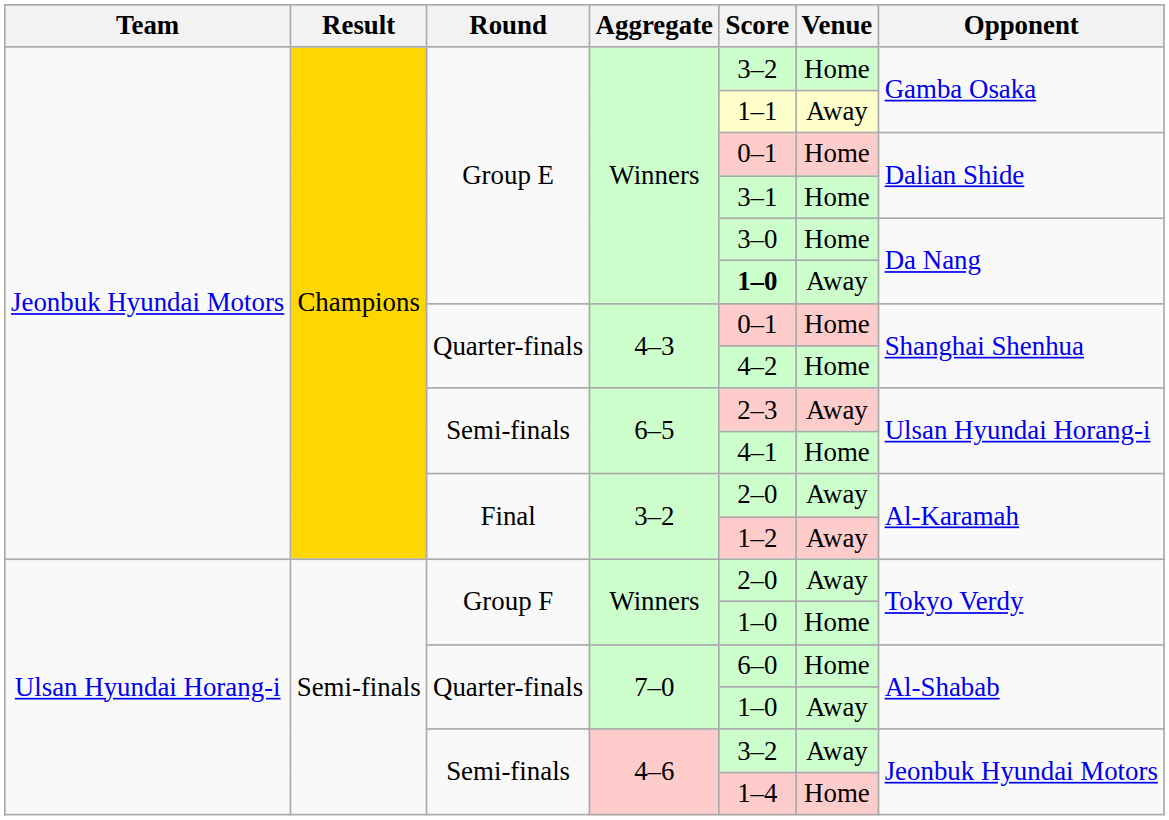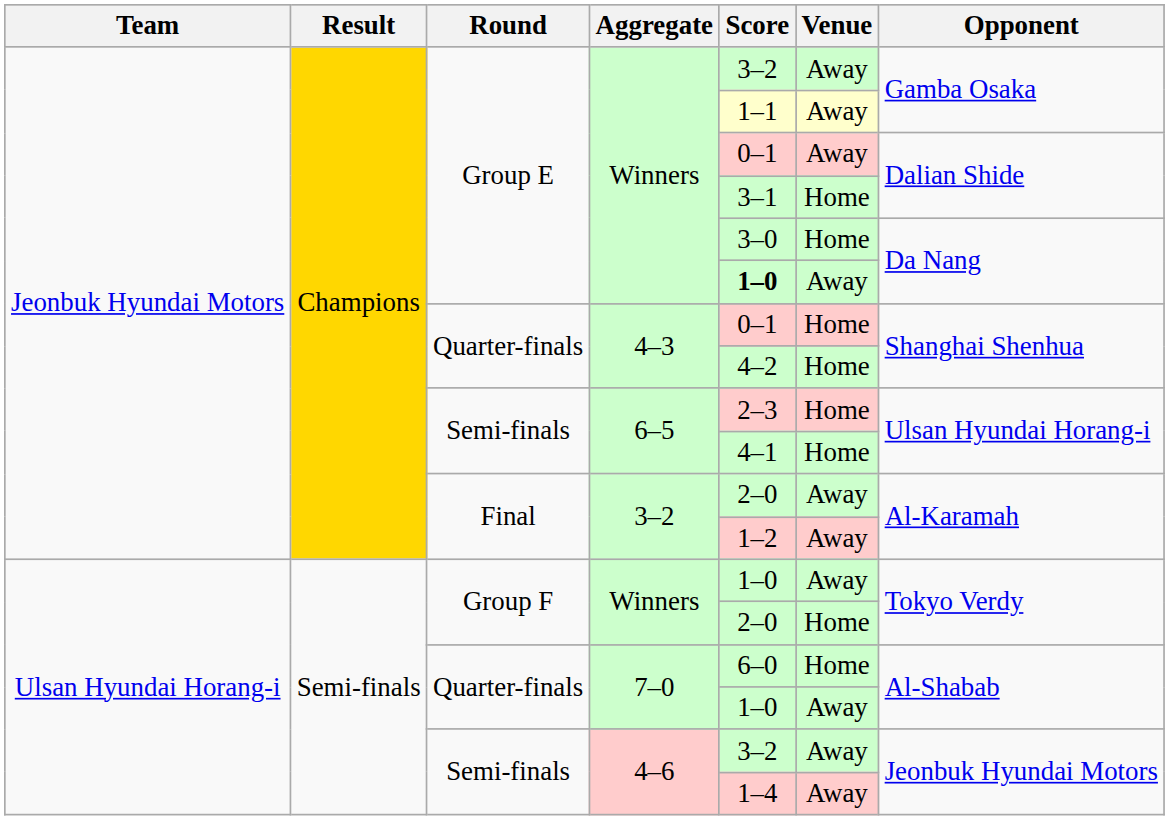(837, 68) Home -> (837, 68) Away
(837, 153) Home -> (837, 153) Away
(837, 409) Away -> (837, 409) Home
(757, 580) 2–0 -> (757, 580) 1–0
(757, 622) 1–0 -> (757, 622) 2–0
(837, 793) Home -> (837, 793) Away
